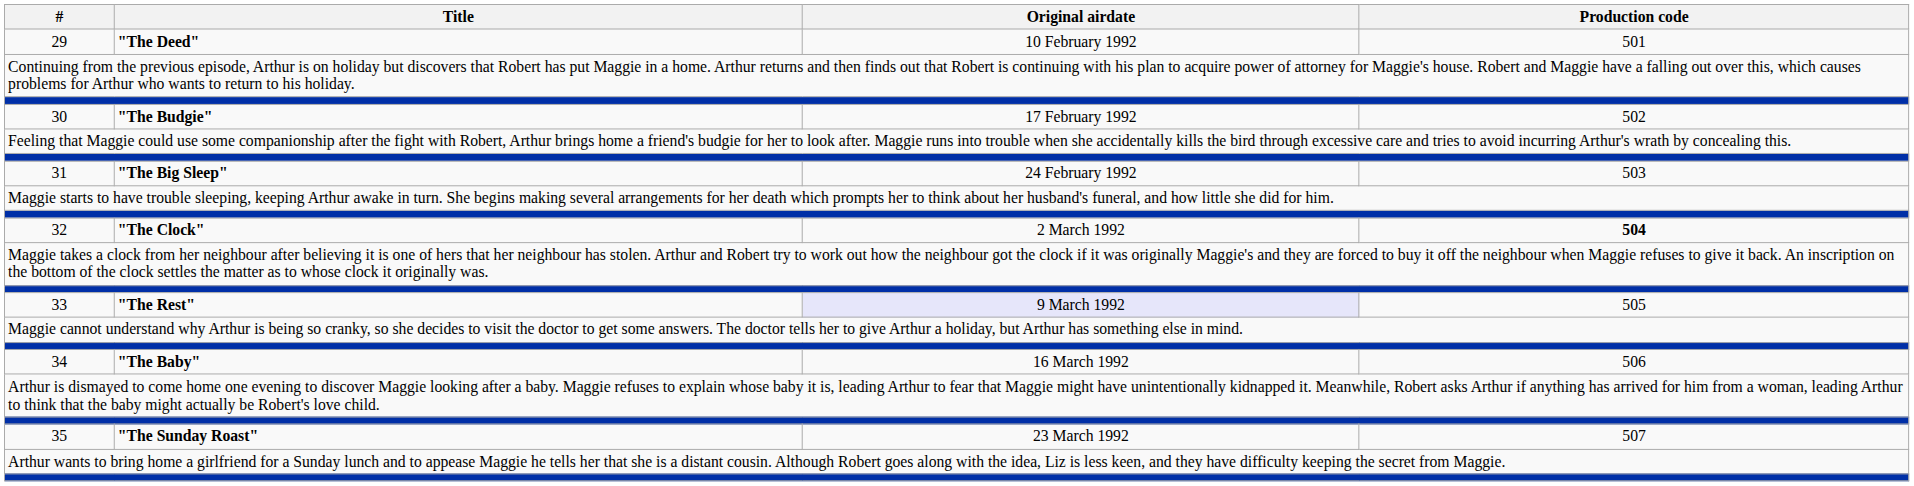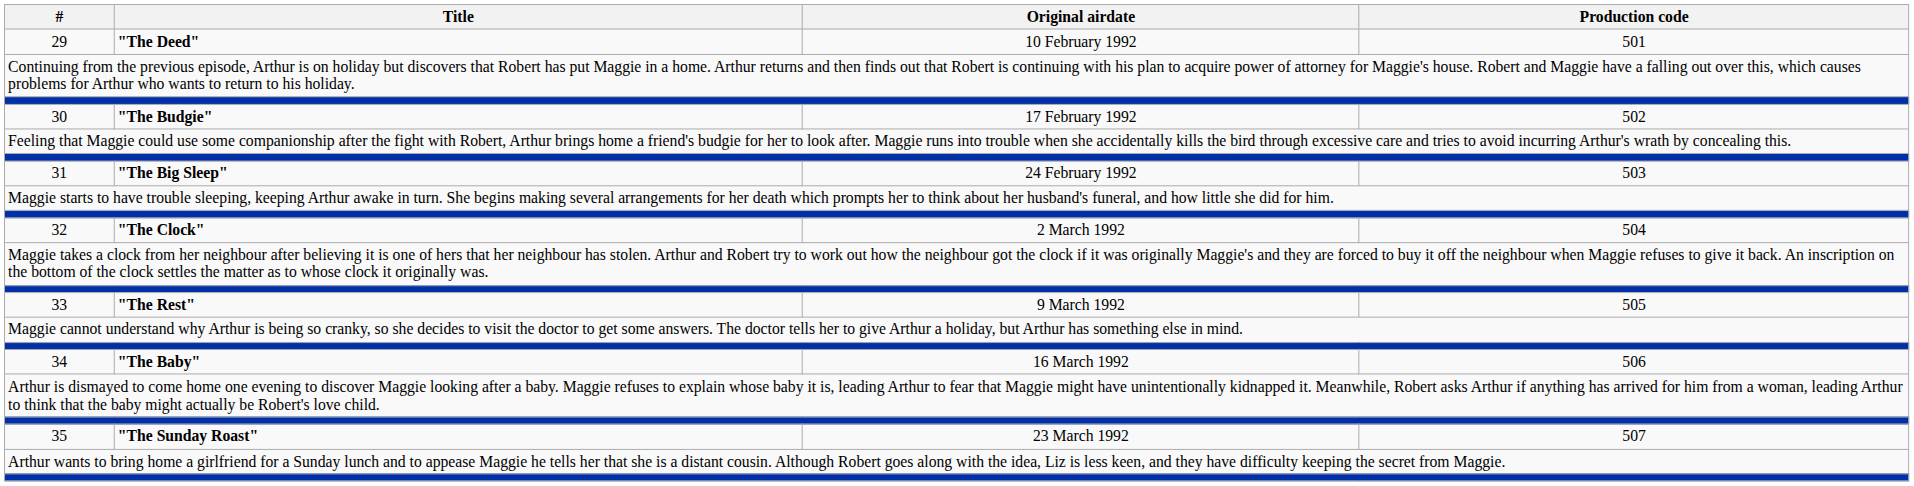(1634, 230) bold -> (1634, 230) normal
(1081, 304) lavender background -> (1081, 304) no background
